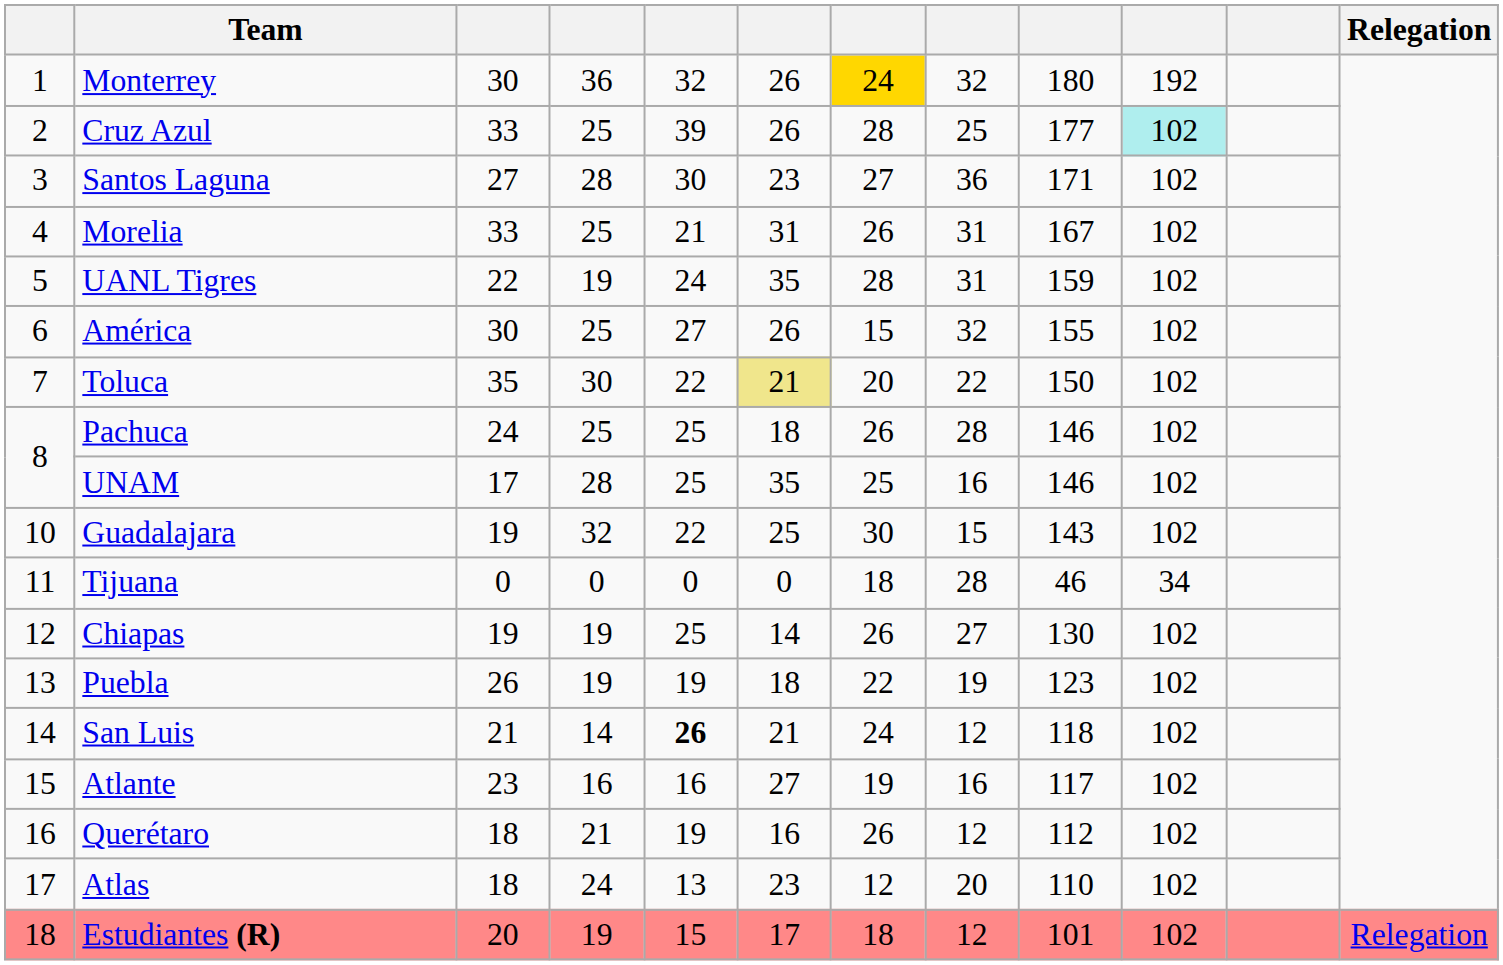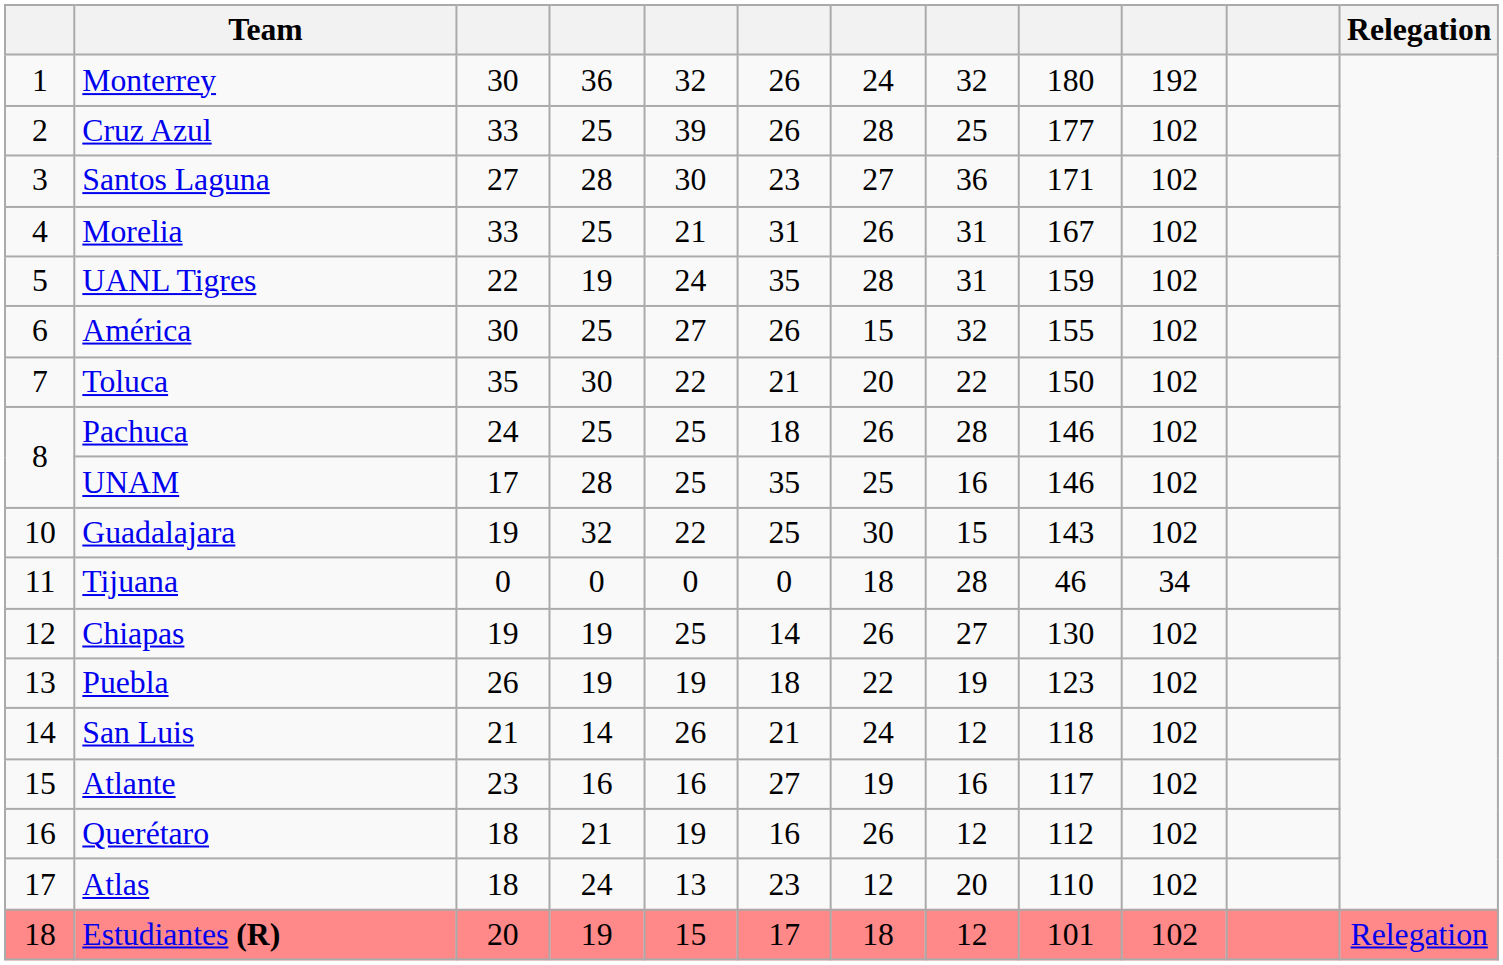(878, 79) gold background -> (878, 79) no background
(1174, 130) paleturquoise background -> (1174, 130) no background
(784, 381) khaki background -> (784, 381) no background
(690, 733) bold -> (690, 733) normal
